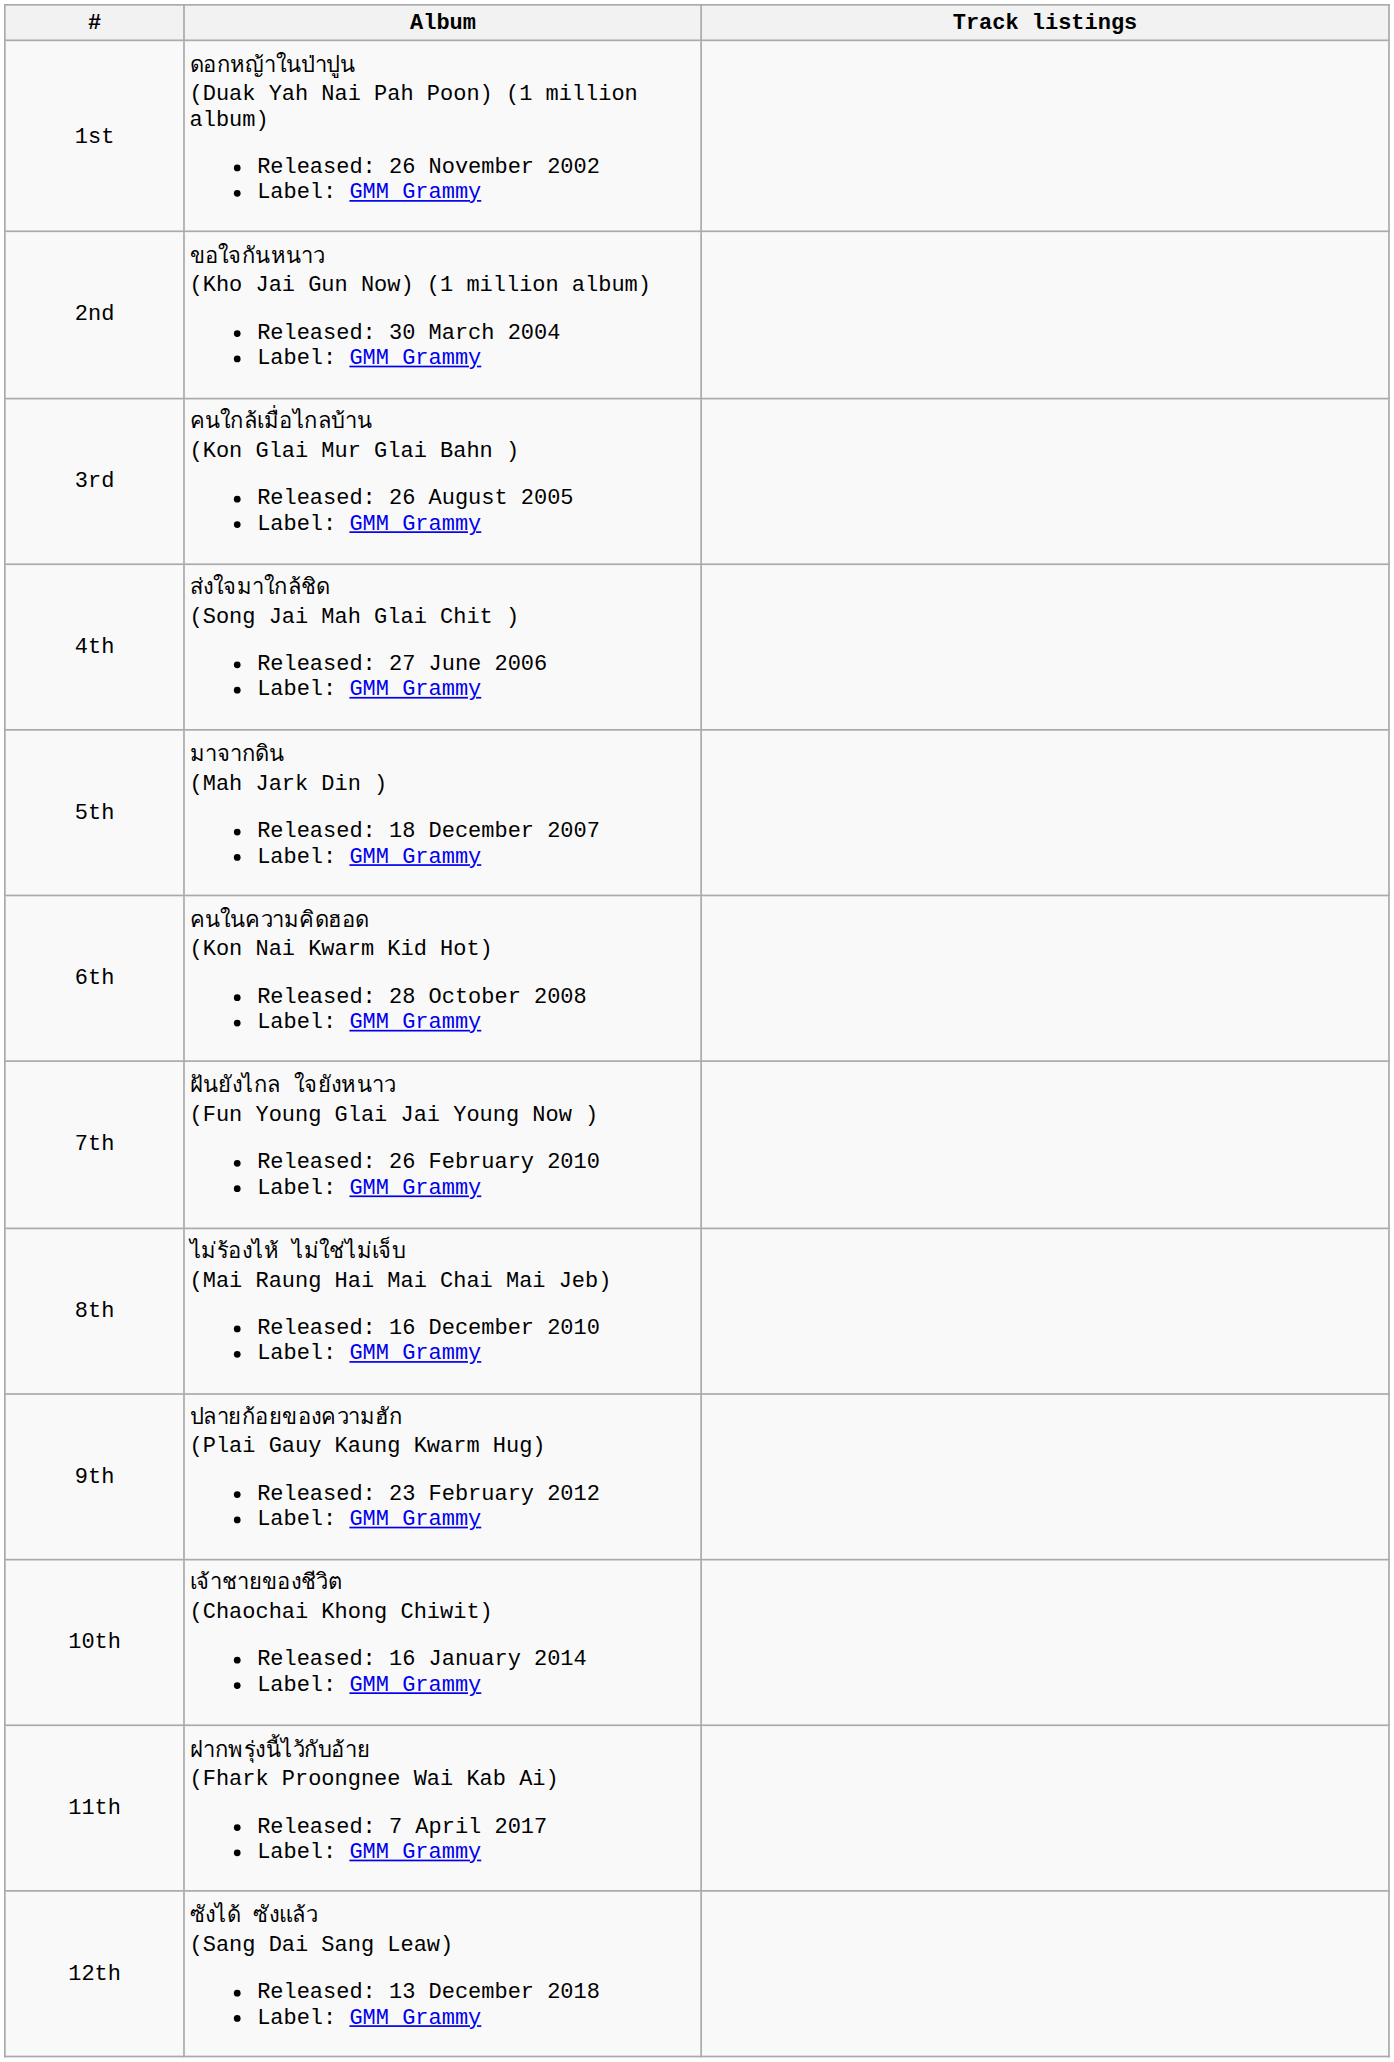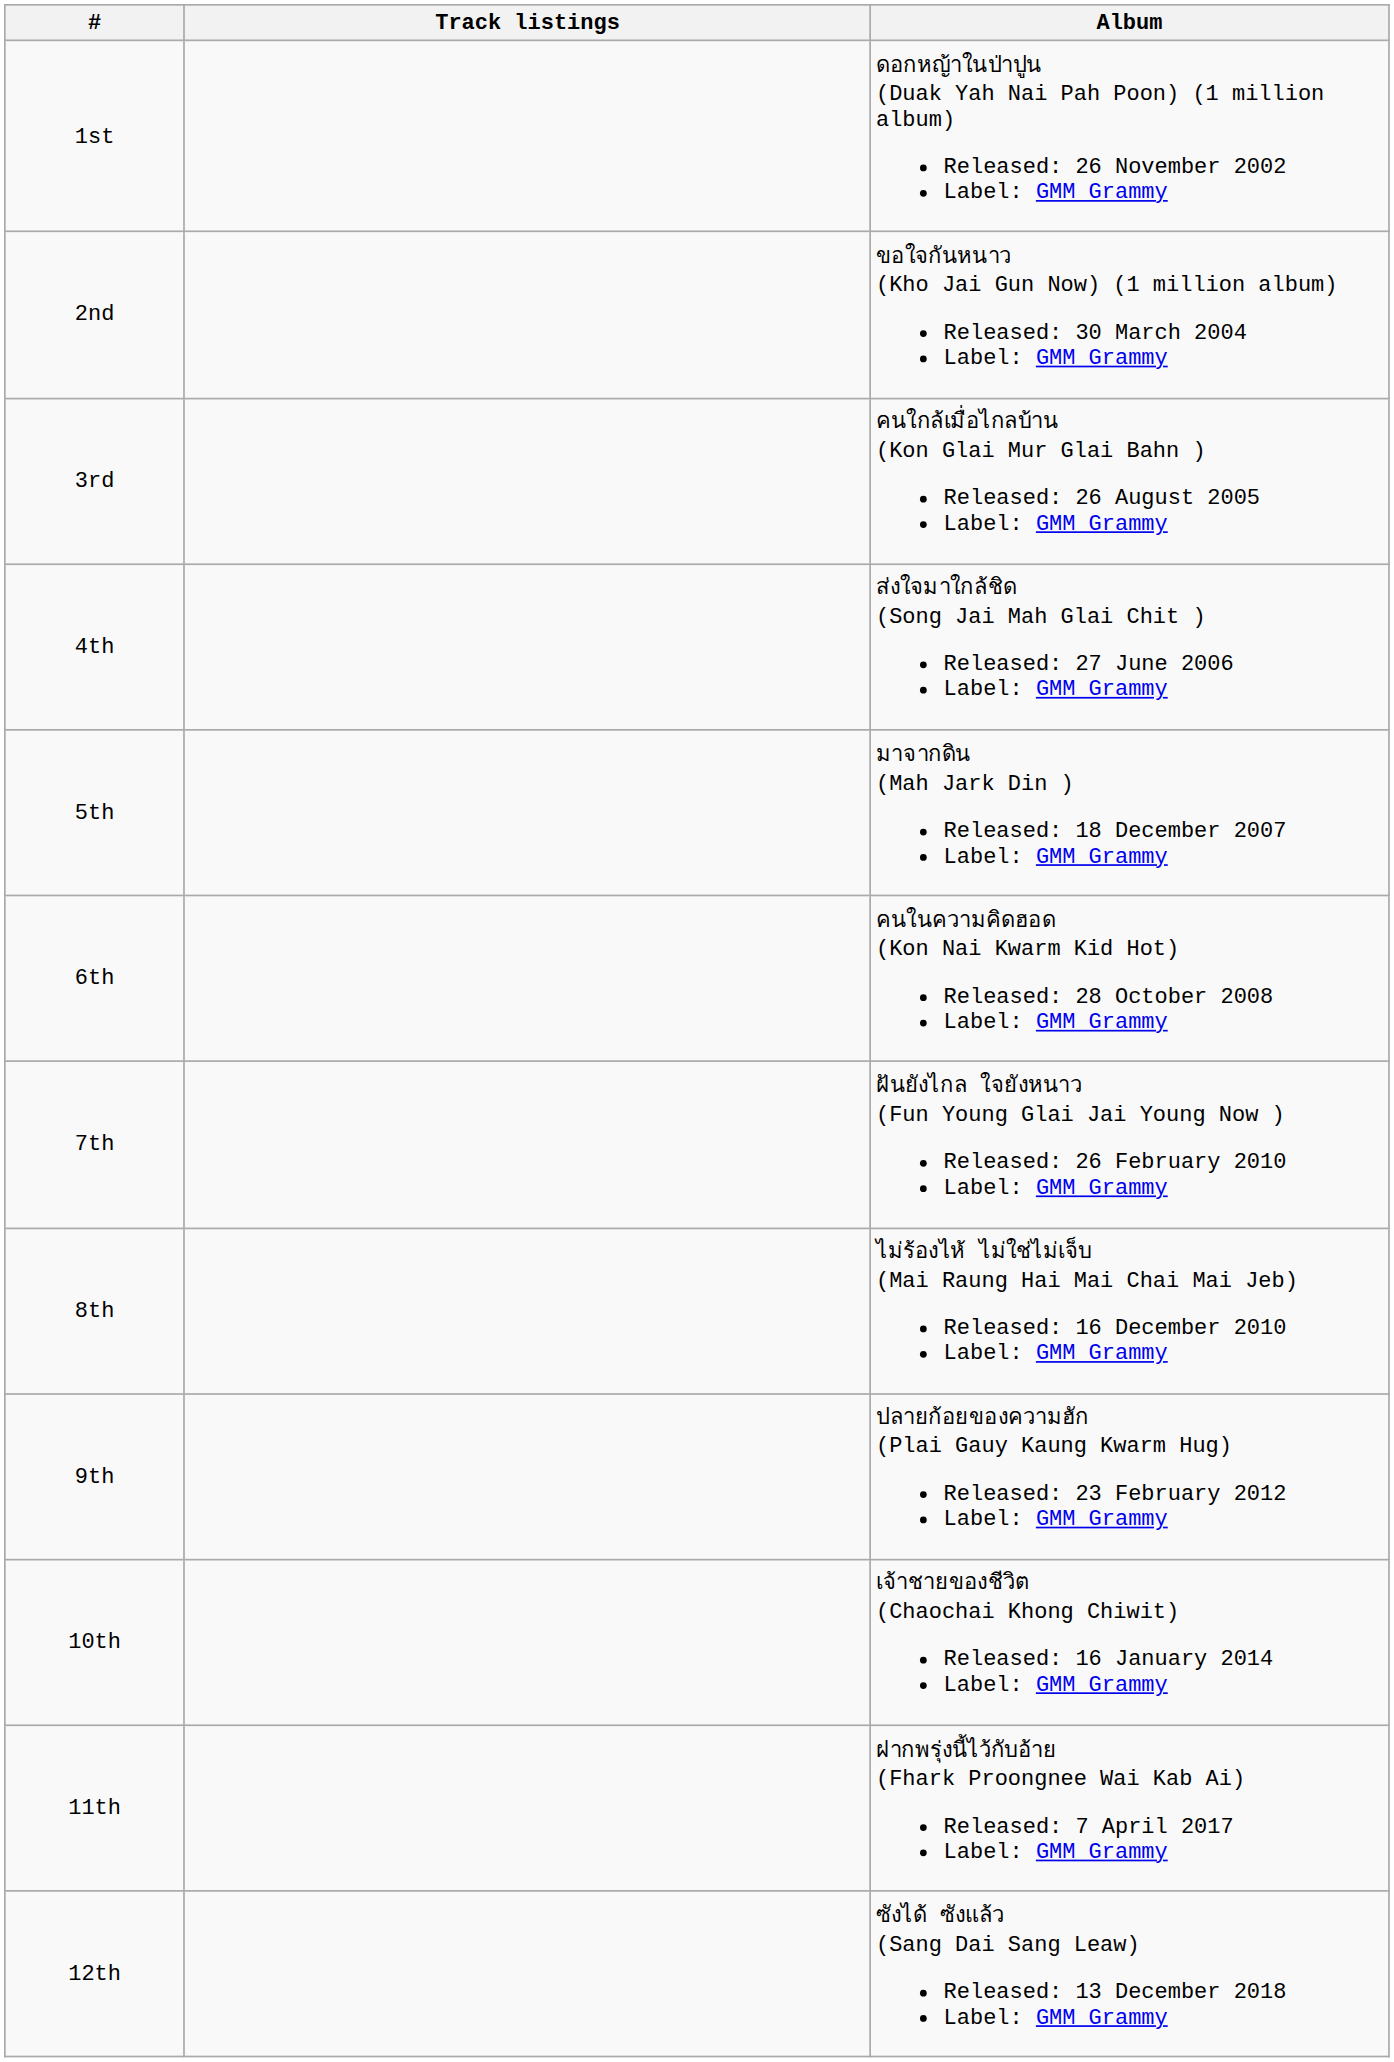columns swapped: (443, 23) <-> (1045, 23)
